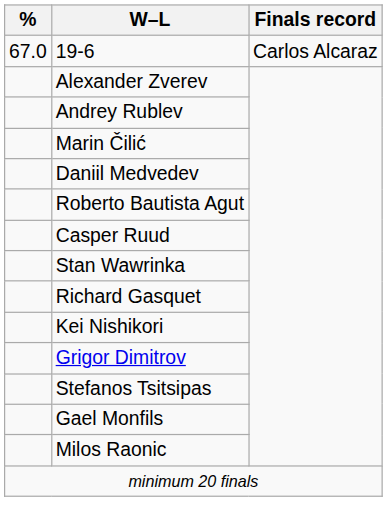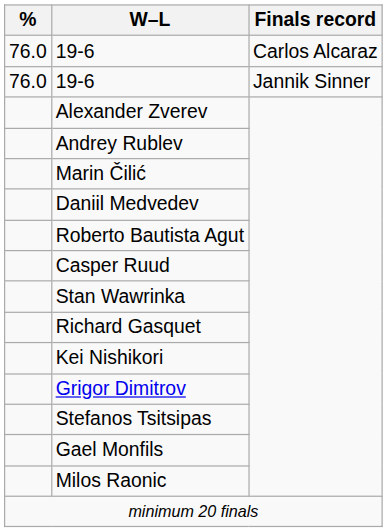(28, 50) 67.0 -> (28, 50) 76.0
+ row: (75, 81)
